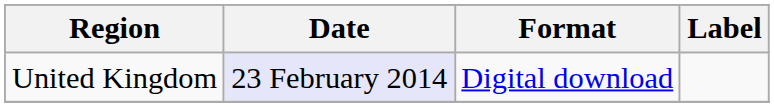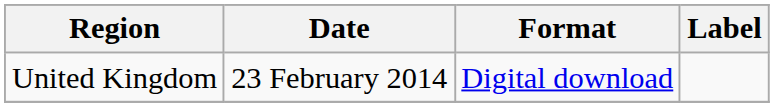(339, 76) lavender background -> (339, 76) no background
